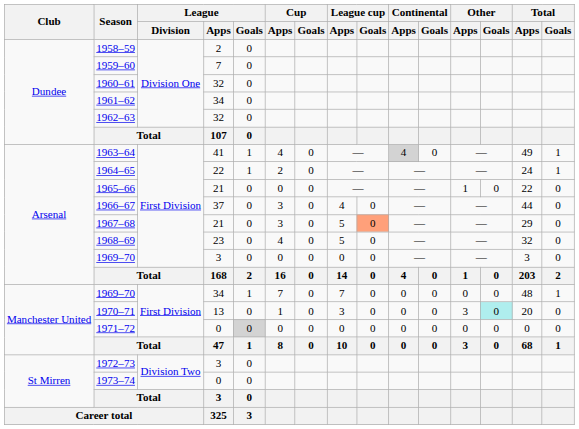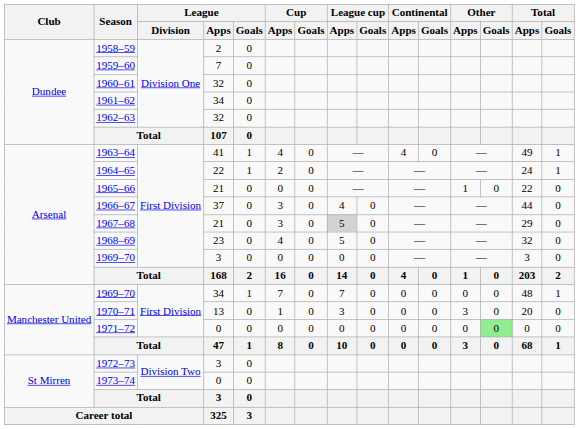(404, 153) lightgrey background -> (404, 153) no background
(342, 223) no background -> (342, 223) lightgrey background
(373, 223) lightsalmon background -> (373, 223) no background
(496, 310) paleturquoise background -> (496, 310) no background
(249, 328) lightgrey background -> (249, 328) no background
(496, 328) no background -> (496, 328) lightgreen background
